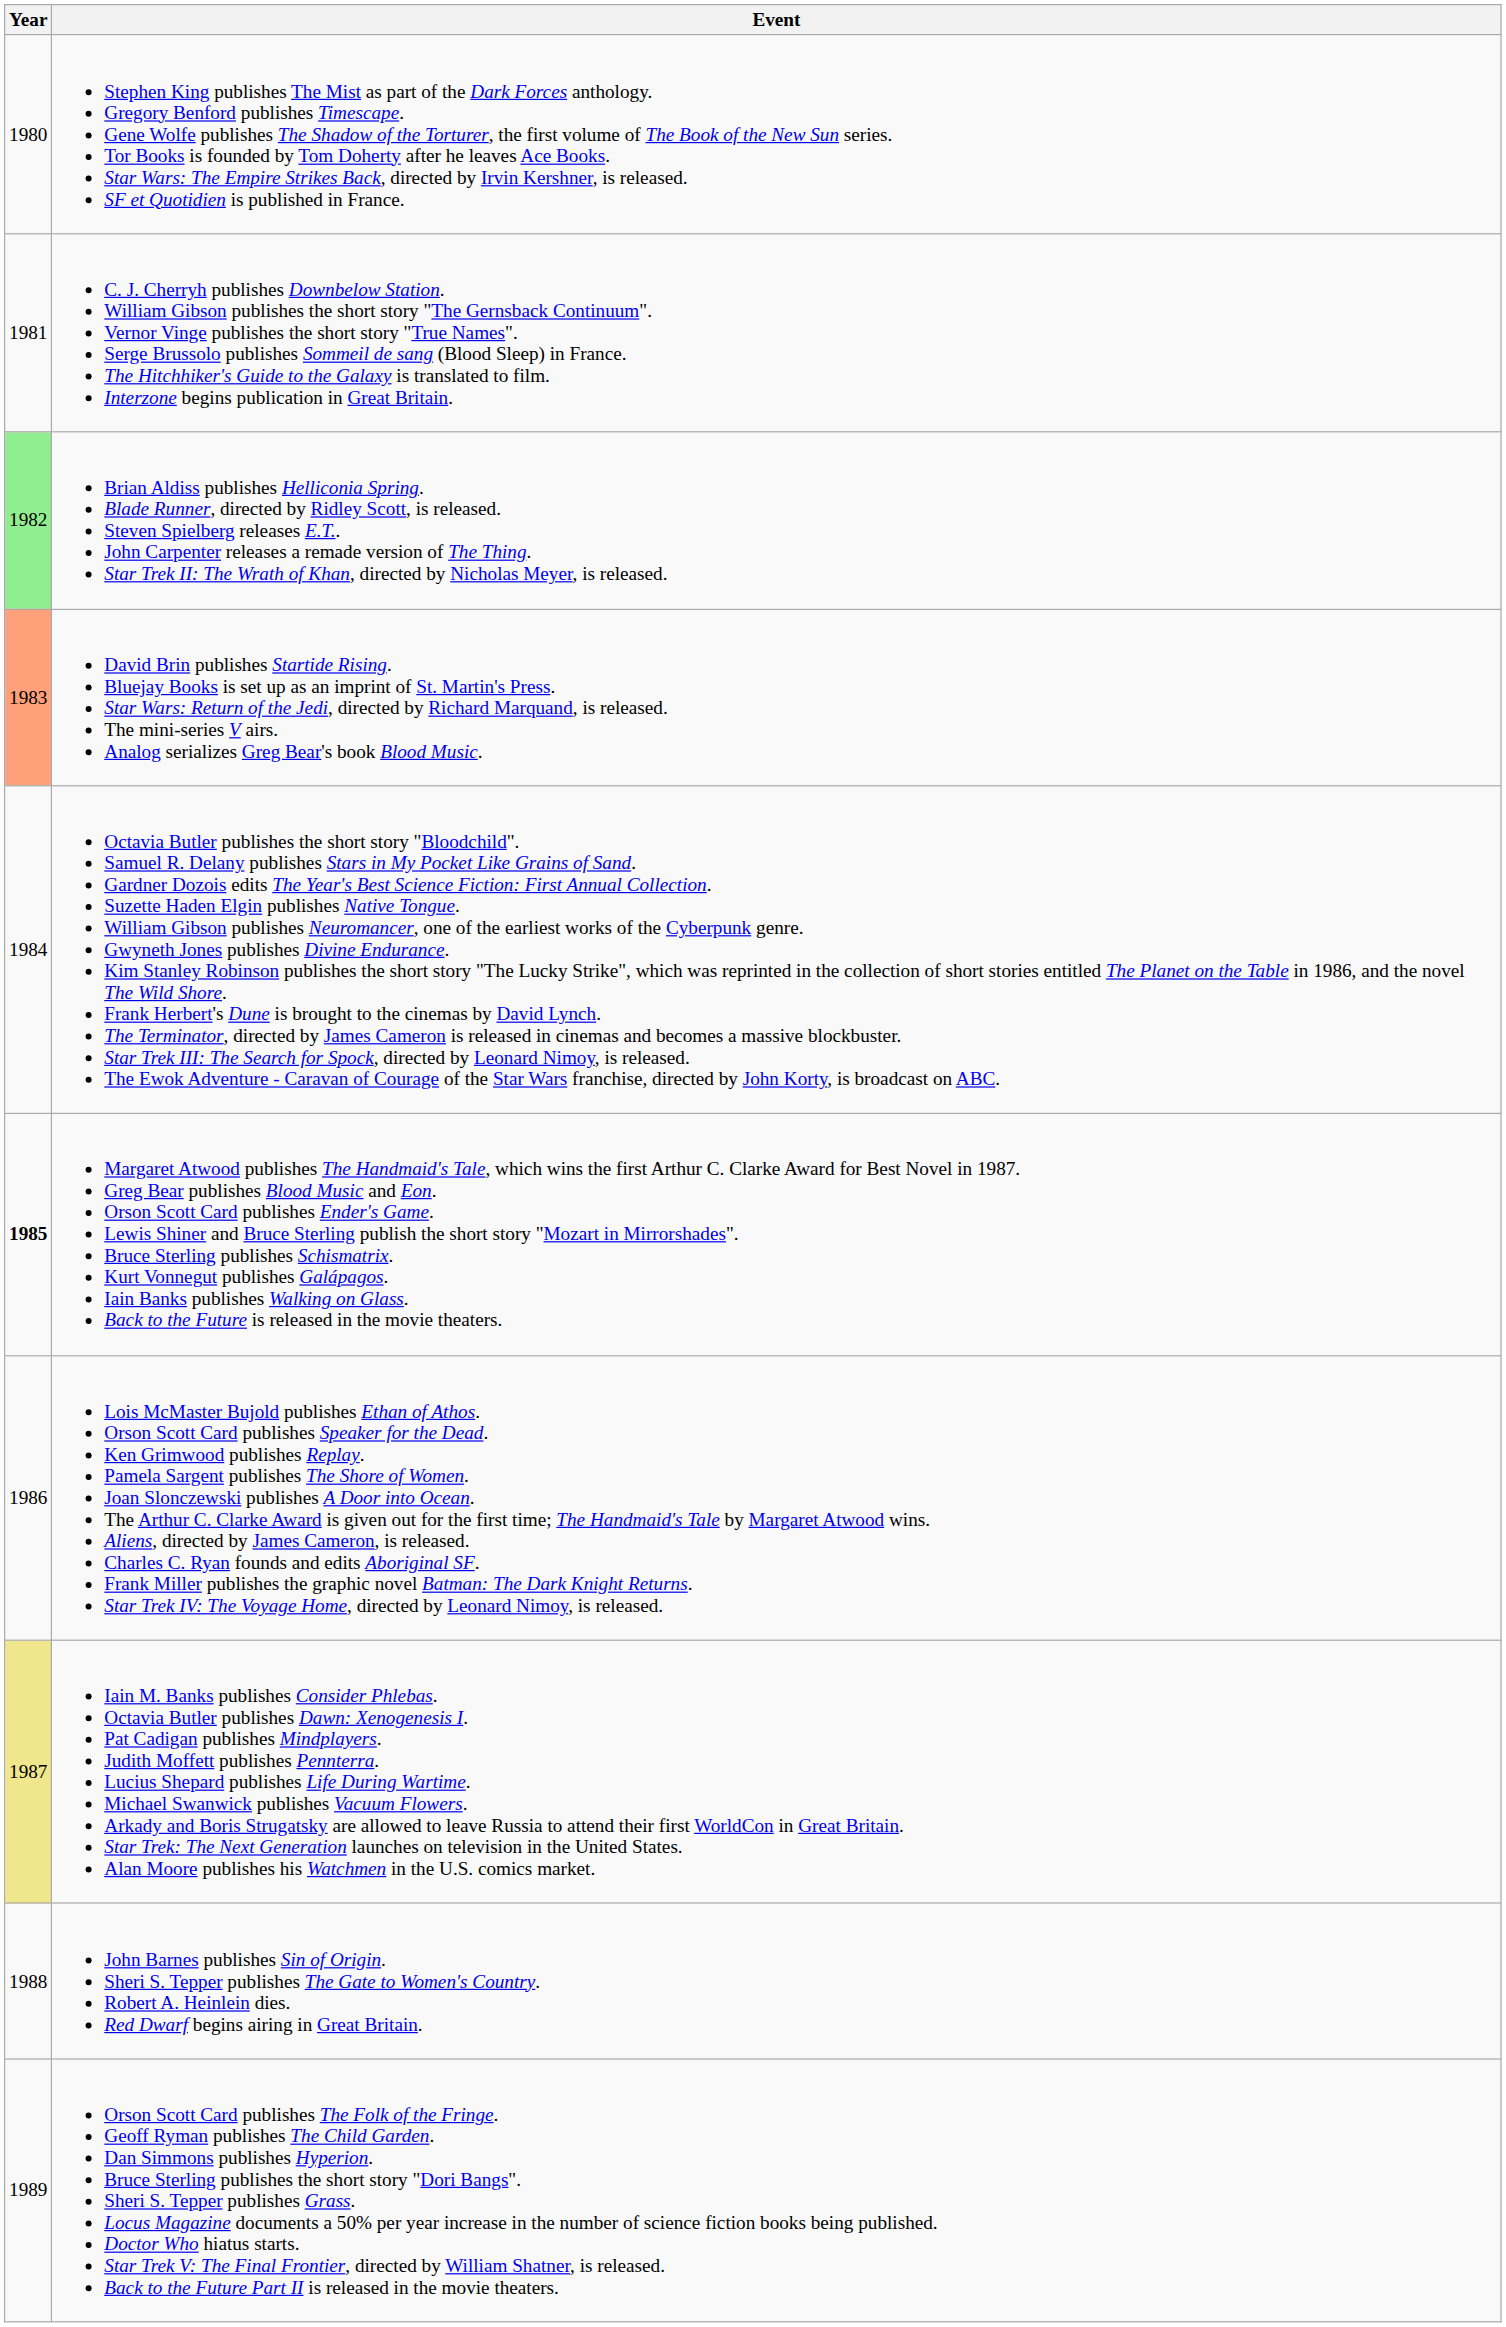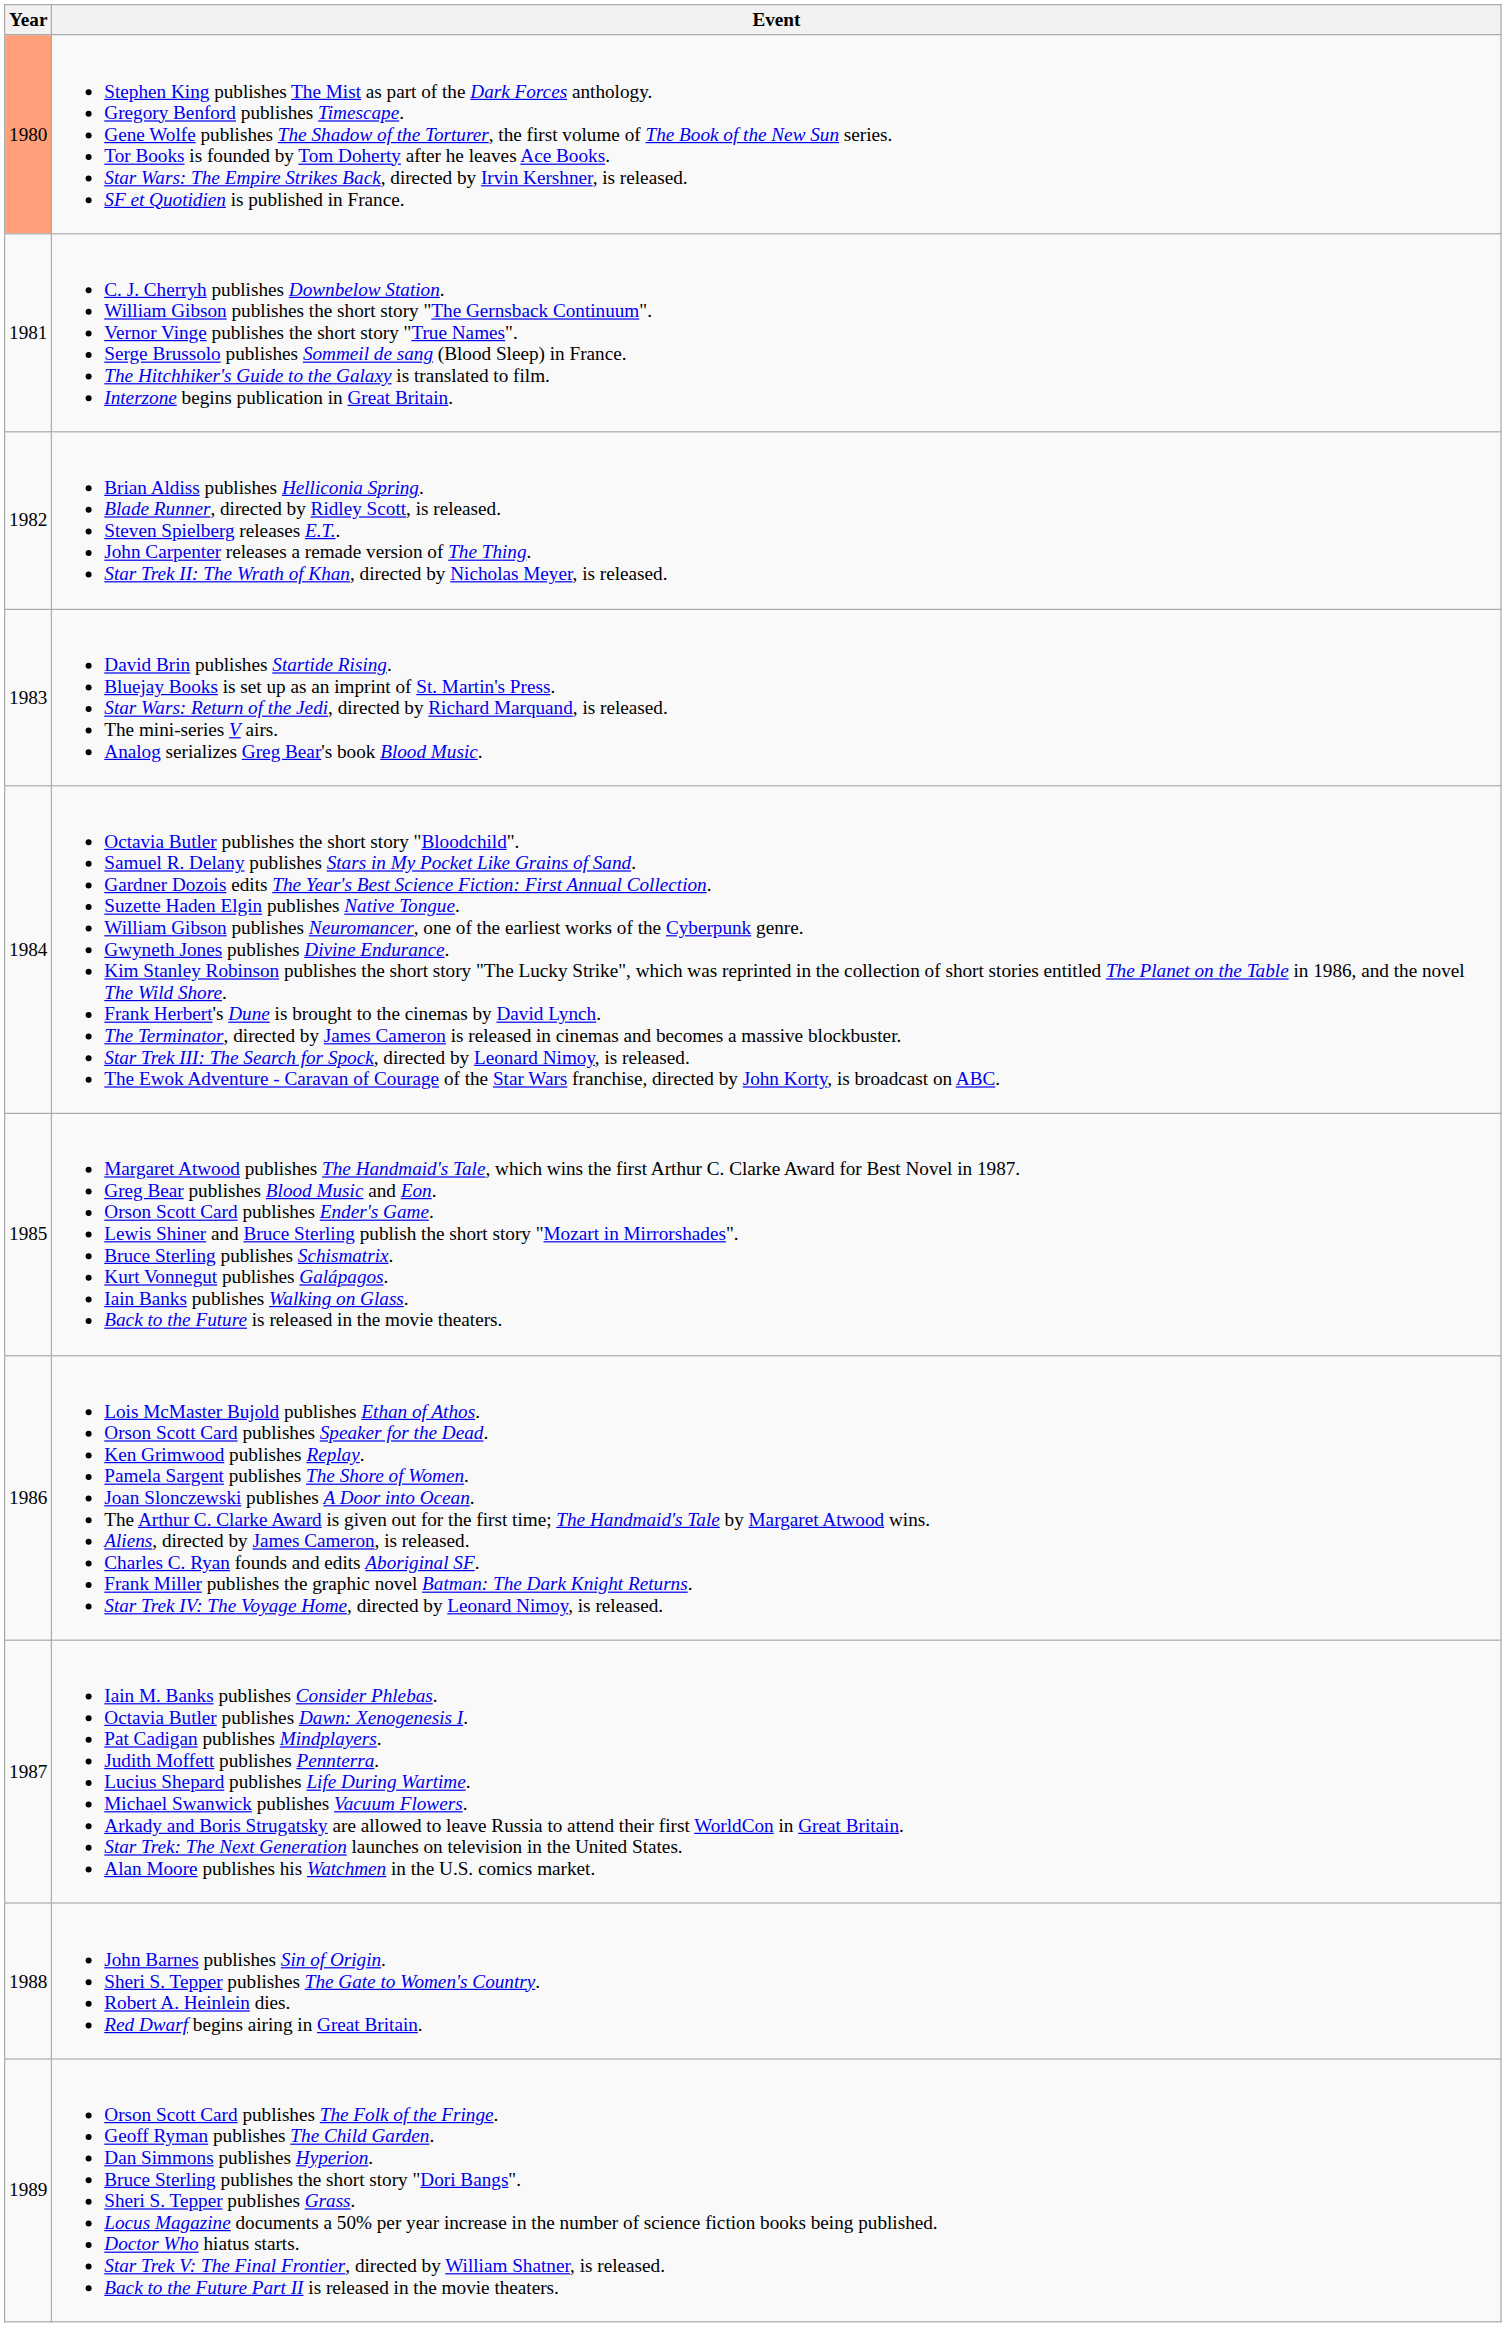(28, 134) no background -> (28, 134) lightsalmon background
(28, 520) lightgreen background -> (28, 520) no background
(28, 697) lightsalmon background -> (28, 697) no background
(28, 1234) bold -> (28, 1234) normal
(28, 1771) khaki background -> (28, 1771) no background
